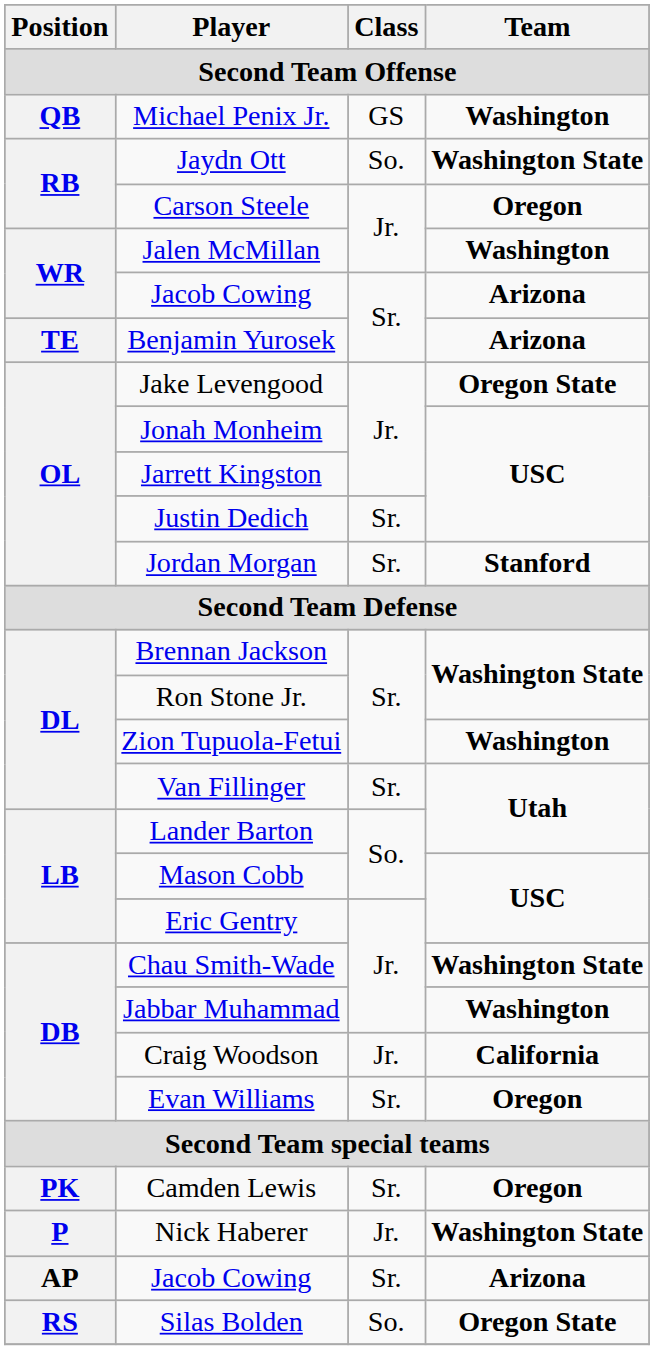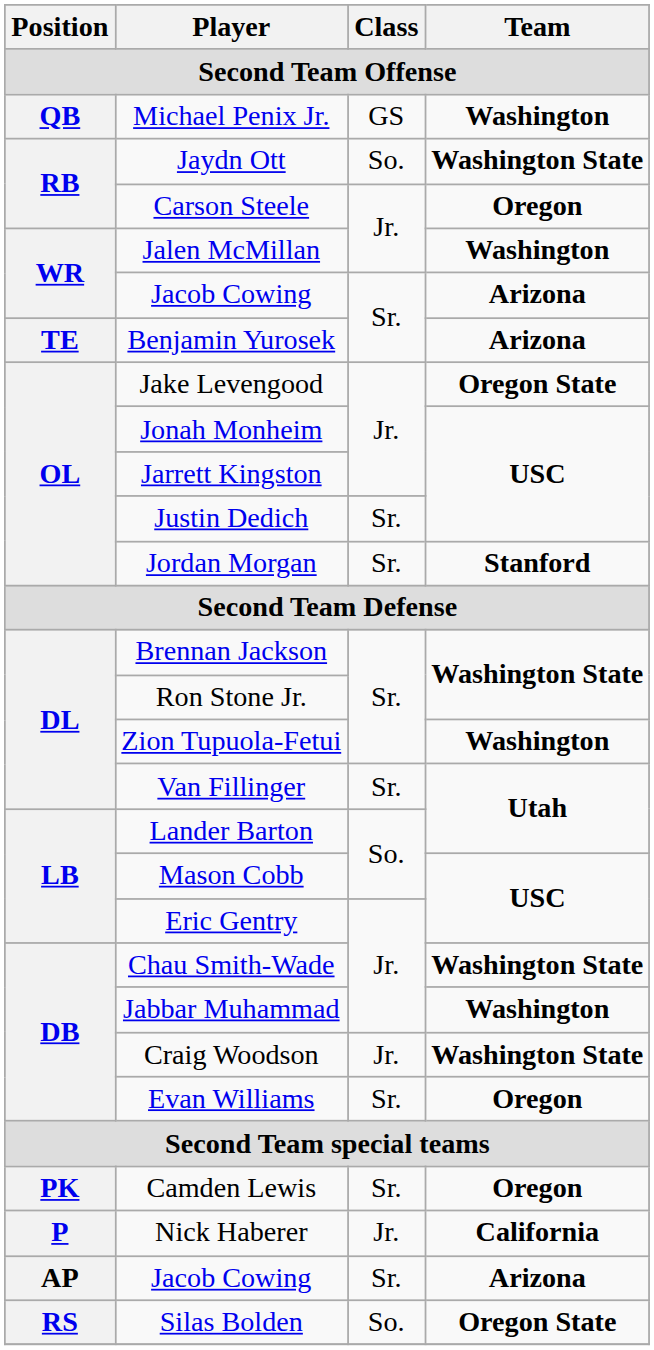(537, 1054) California -> (537, 1054) Washington State
(537, 1232) Washington State -> (537, 1232) California
